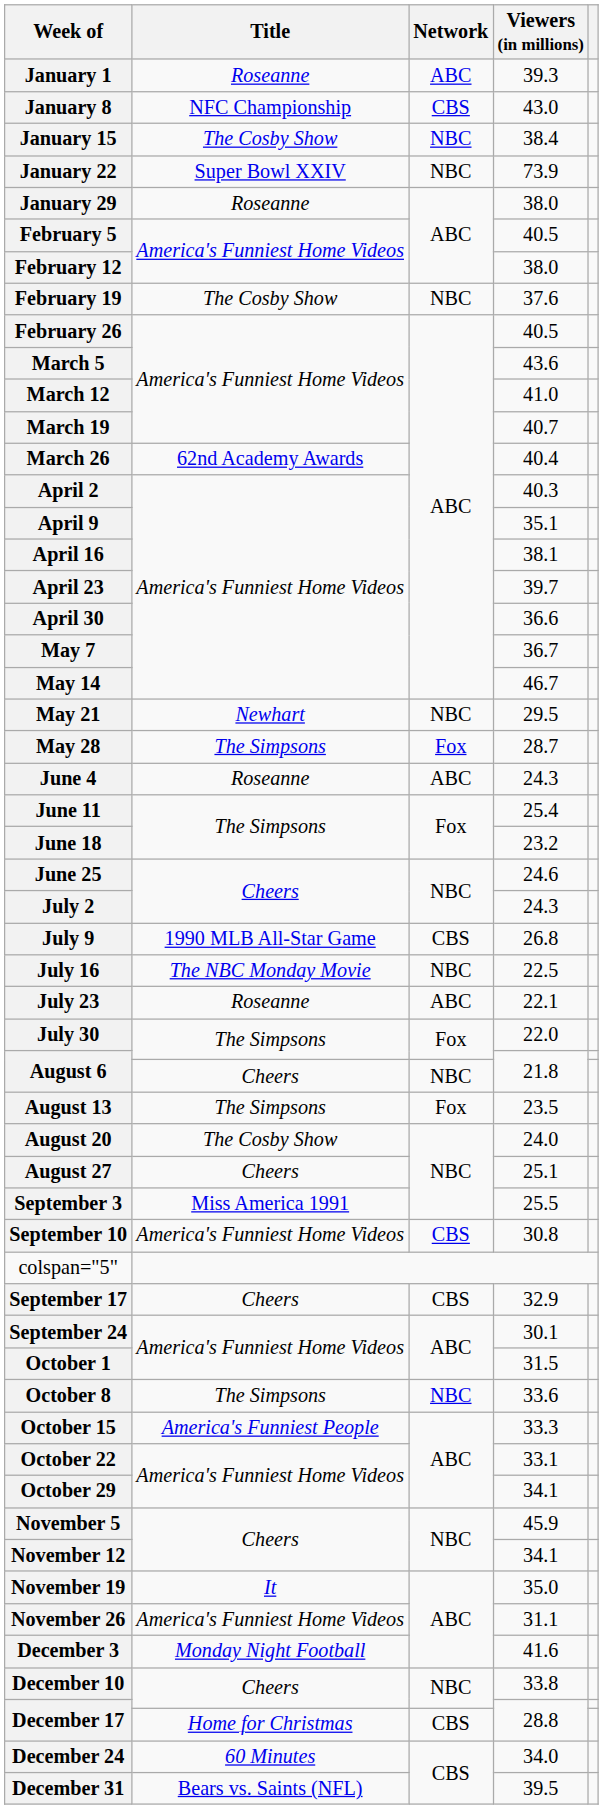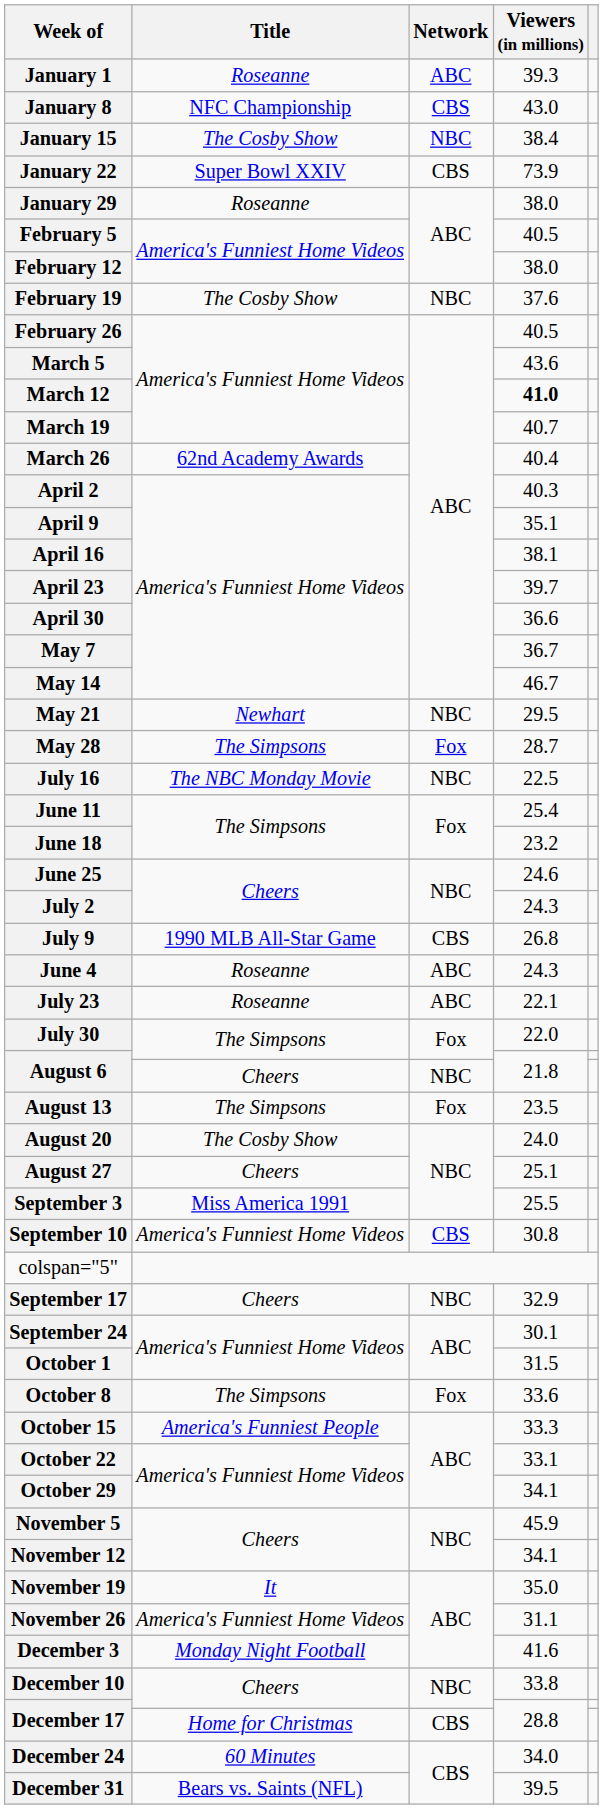(451, 171) NBC -> (451, 171) CBS
(541, 395) normal -> (541, 395) bold
rows swapped: (68, 778) <-> (68, 970)
(451, 1299) CBS -> (451, 1299) NBC
(451, 1395) NBC -> (451, 1395) Fox
